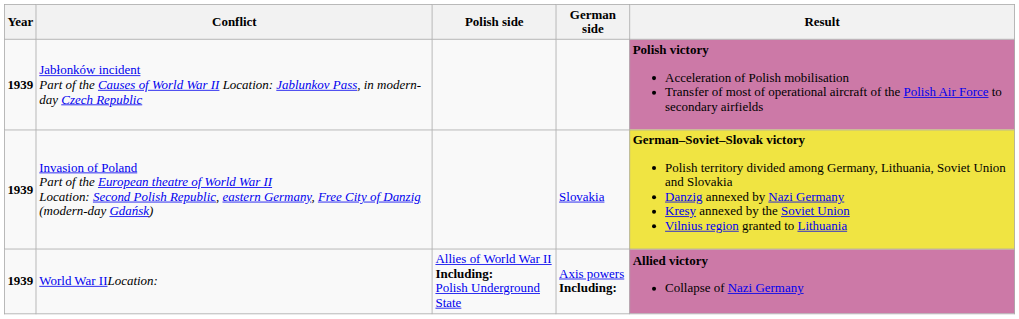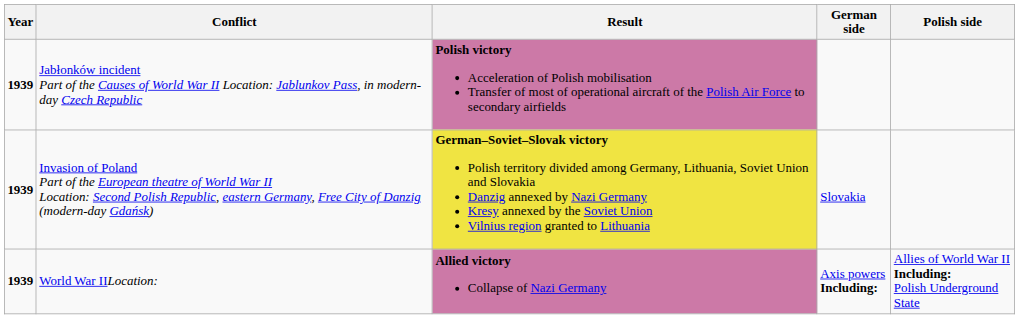columns swapped: (494, 22) <-> (822, 22)
